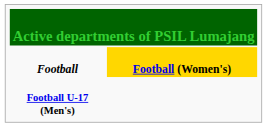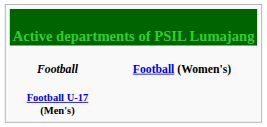(182, 69) gold background -> (182, 69) no background
